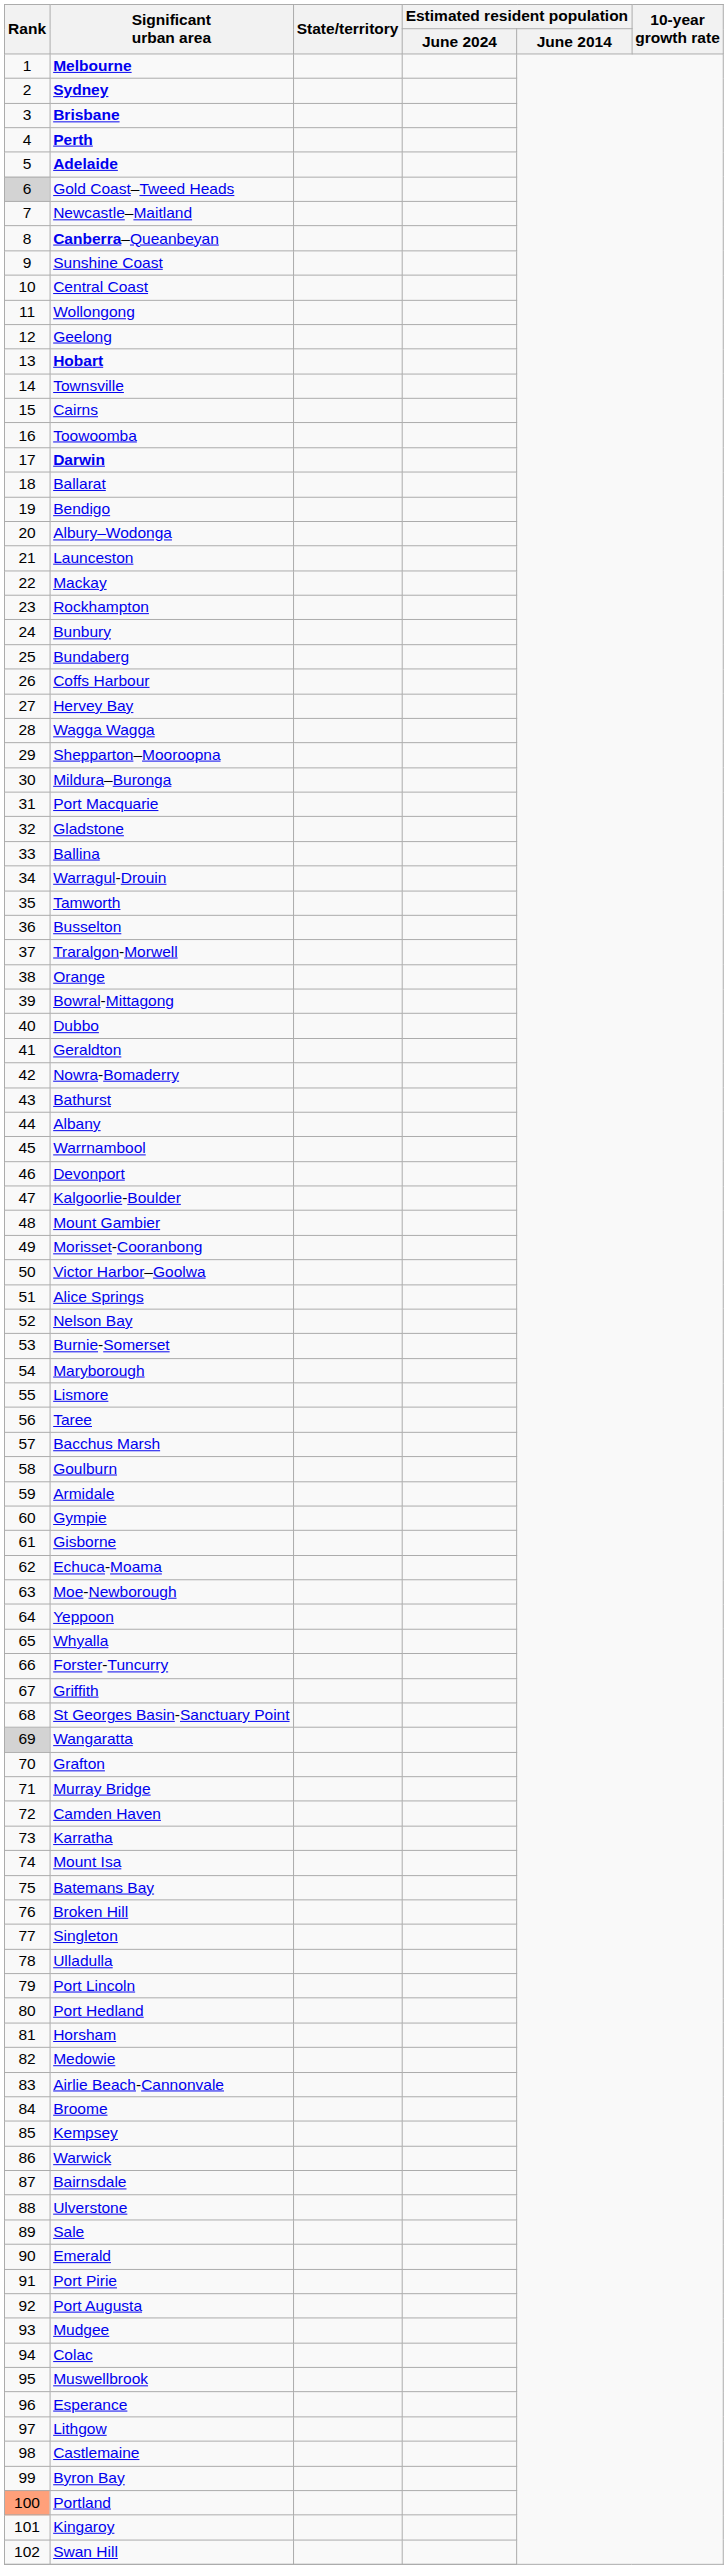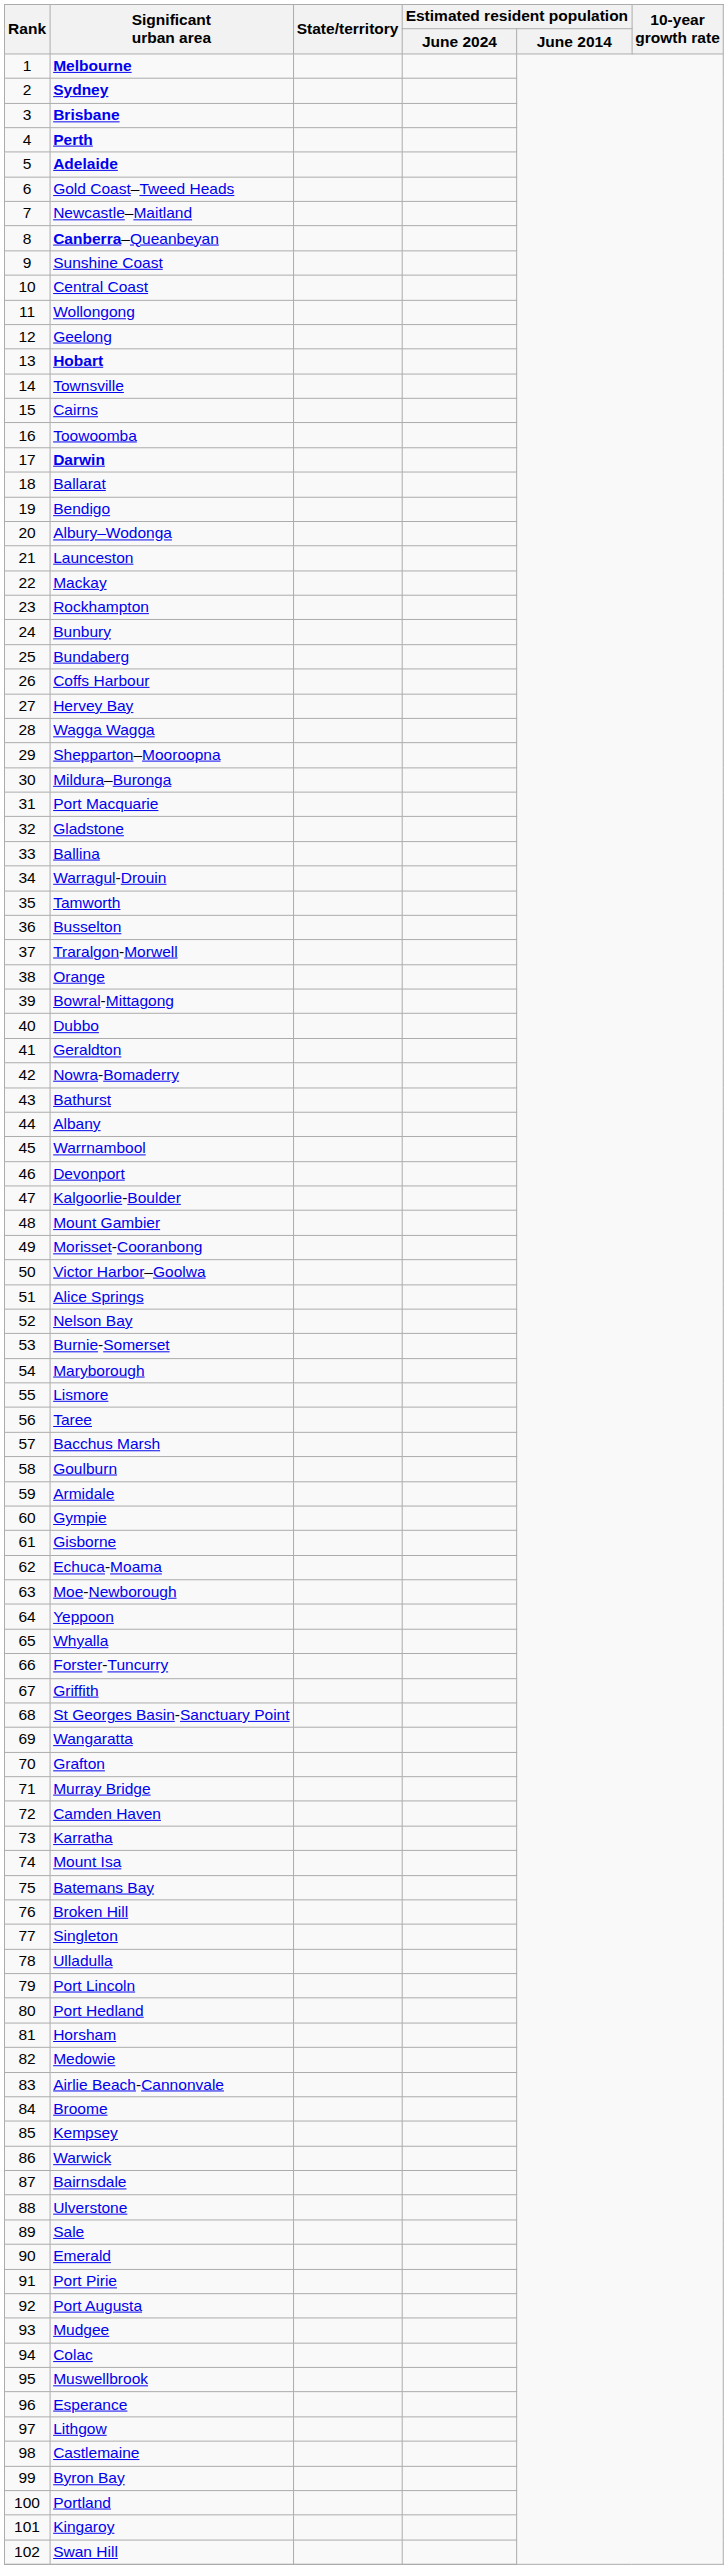(27, 189) lightgrey background -> (27, 189) no background
(27, 1739) lightgrey background -> (27, 1739) no background
(27, 2502) lightsalmon background -> (27, 2502) no background
